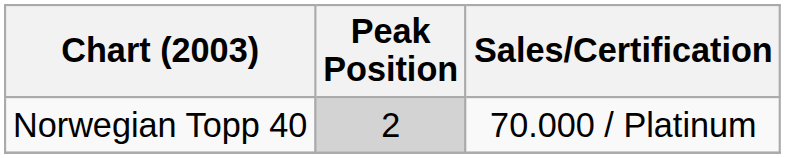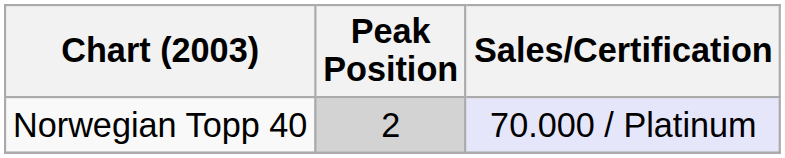(623, 124) no background -> (623, 124) lavender background
